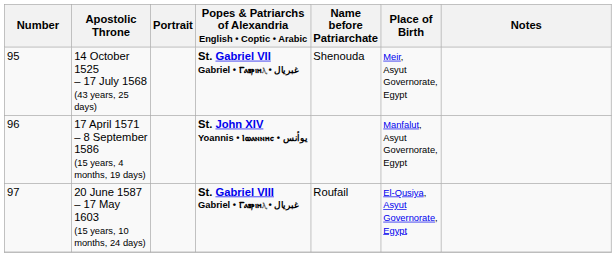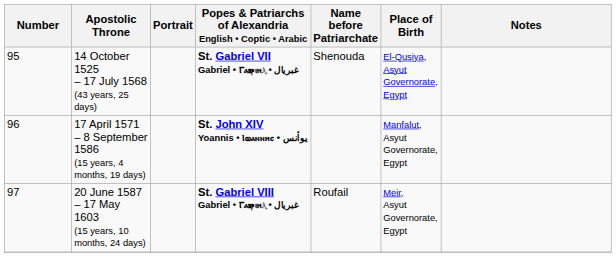(410, 75) Meir, Asyut Governorate, Egypt -> (410, 75) El-Qusiya, Asyut Governorate, Egypt
(410, 212) El-Qusiya, Asyut Governorate, Egypt -> (410, 212) Meir, Asyut Governorate, Egypt
